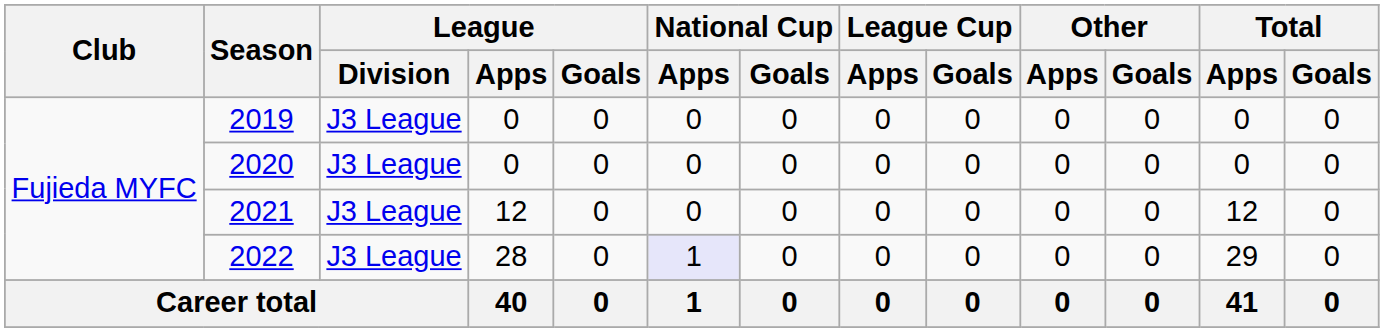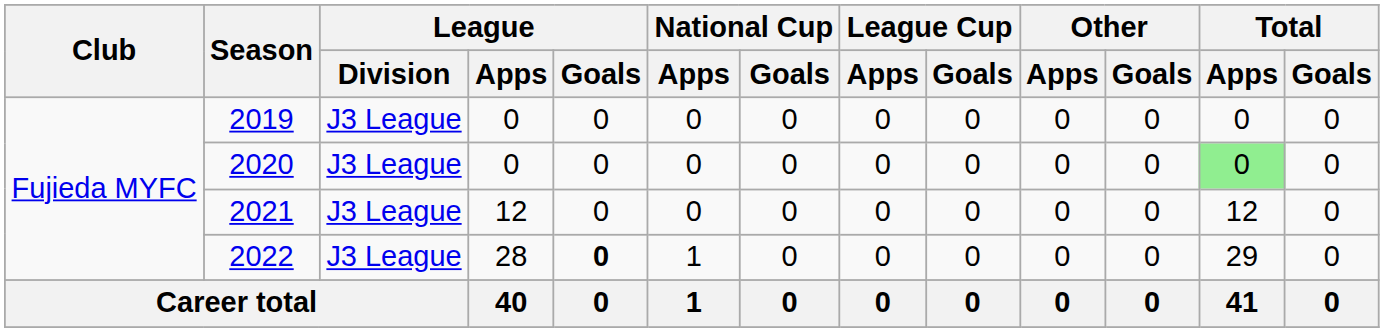(1242, 165) no background -> (1242, 165) lightgreen background
(601, 257) normal -> (601, 257) bold
(694, 257) lavender background -> (694, 257) no background
